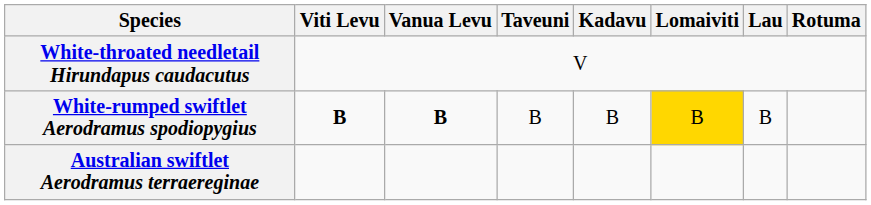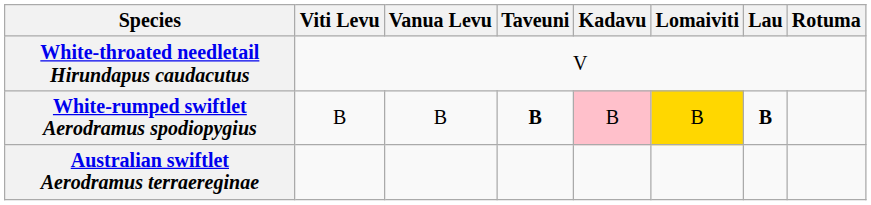(340, 117) bold -> (340, 117) normal
(440, 117) bold -> (440, 117) normal
(535, 117) normal -> (535, 117) bold
(612, 117) no background -> (612, 117) pink background
(765, 117) normal -> (765, 117) bold
